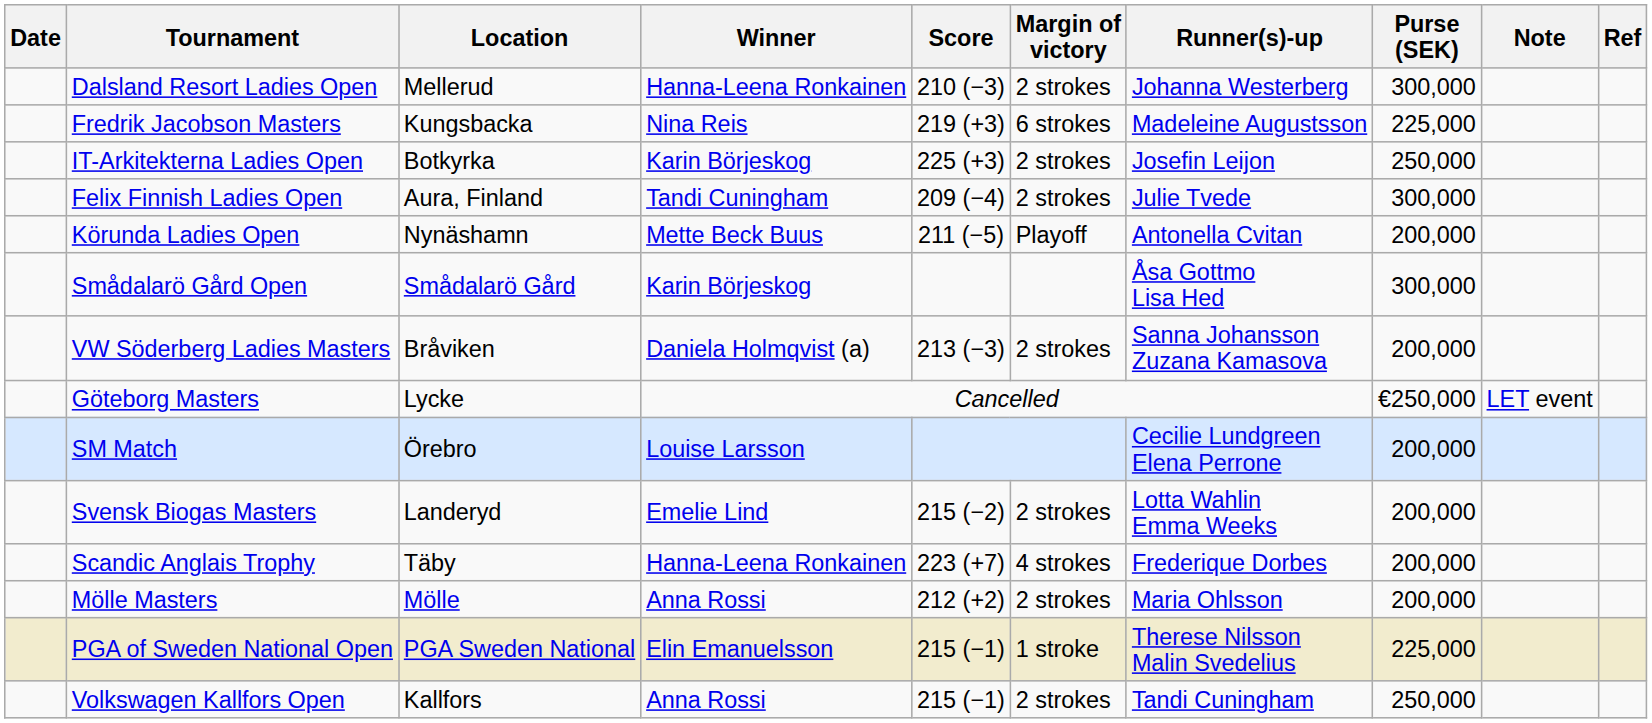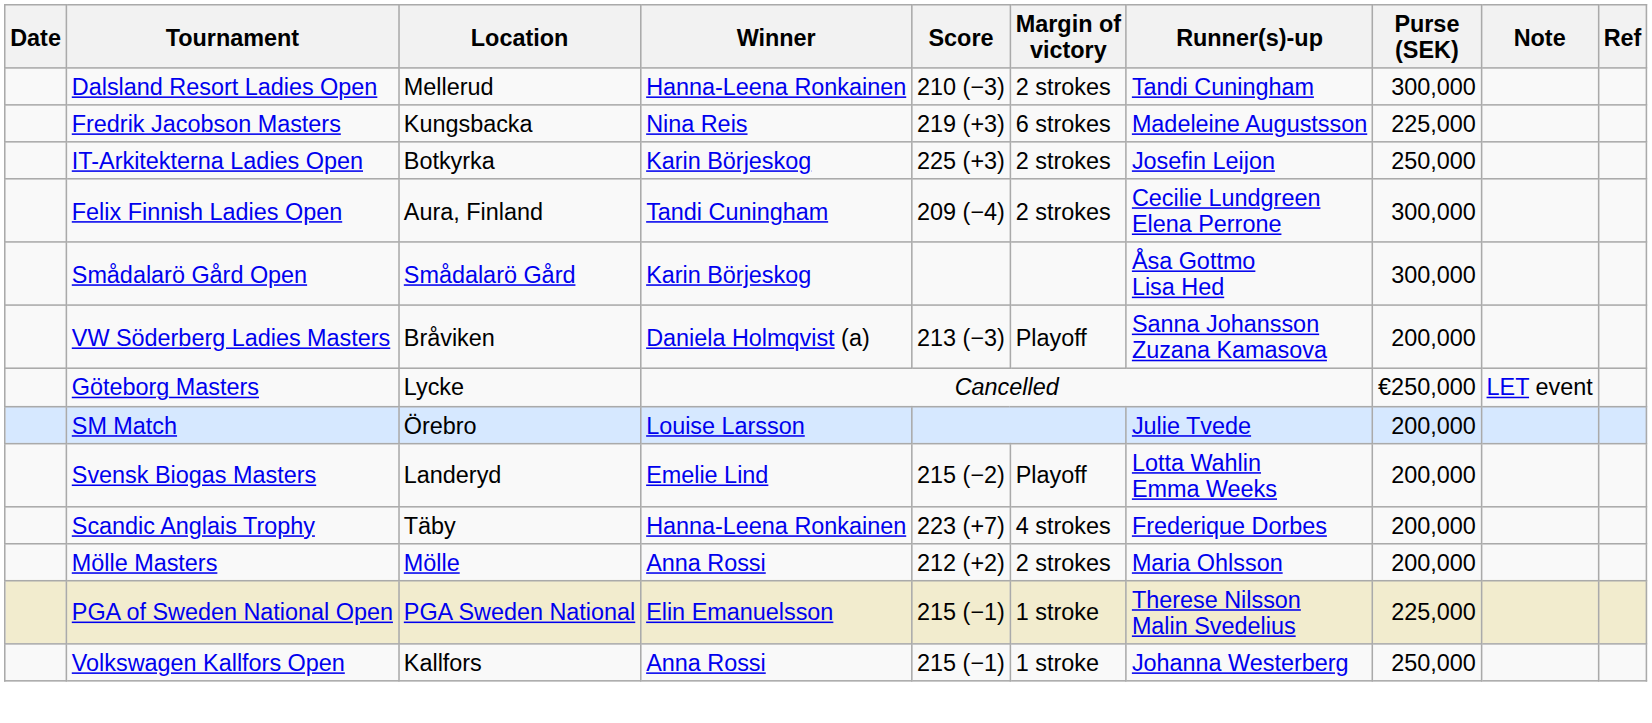(1240, 87) Johanna Westerberg -> (1223, 87) Tandi Cuningham
(1191, 198) Julie Tvede -> (1226, 211) Cecilie Lundgreen Elena Perrone
- row: (186, 235)
(1063, 348) 2 strokes -> (1051, 337) Playoff
(1226, 449) Cecilie Lundgreen Elena Perrone -> (1191, 425) Julie Tvede
(1063, 512) 2 strokes -> (1051, 475) Playoff
(1063, 699) 2 strokes -> (1057, 662) 1 stroke
(1223, 699) Tandi Cuningham -> (1240, 662) Johanna Westerberg
